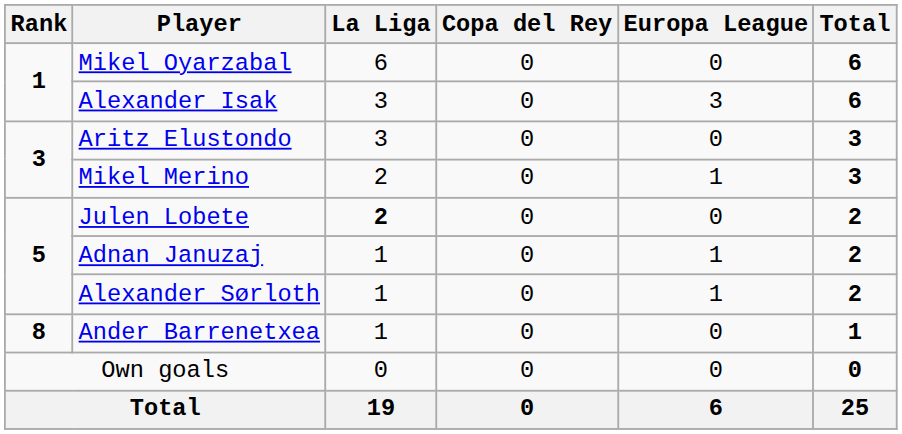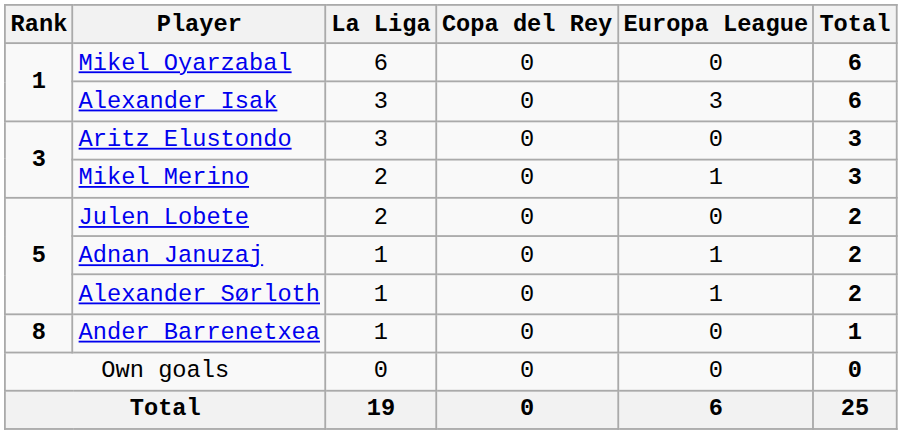(381, 217) bold -> (381, 217) normal
